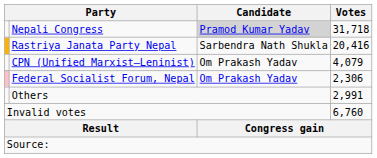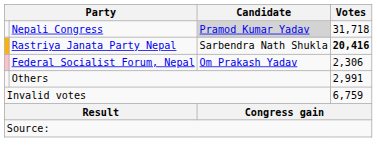(351, 46) normal -> (351, 46) bold
- row: (103, 62)
(348, 112) 6,760 -> (348, 95) 6,759
